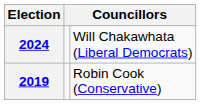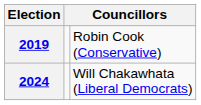rows swapped: (34, 81) <-> (34, 44)
